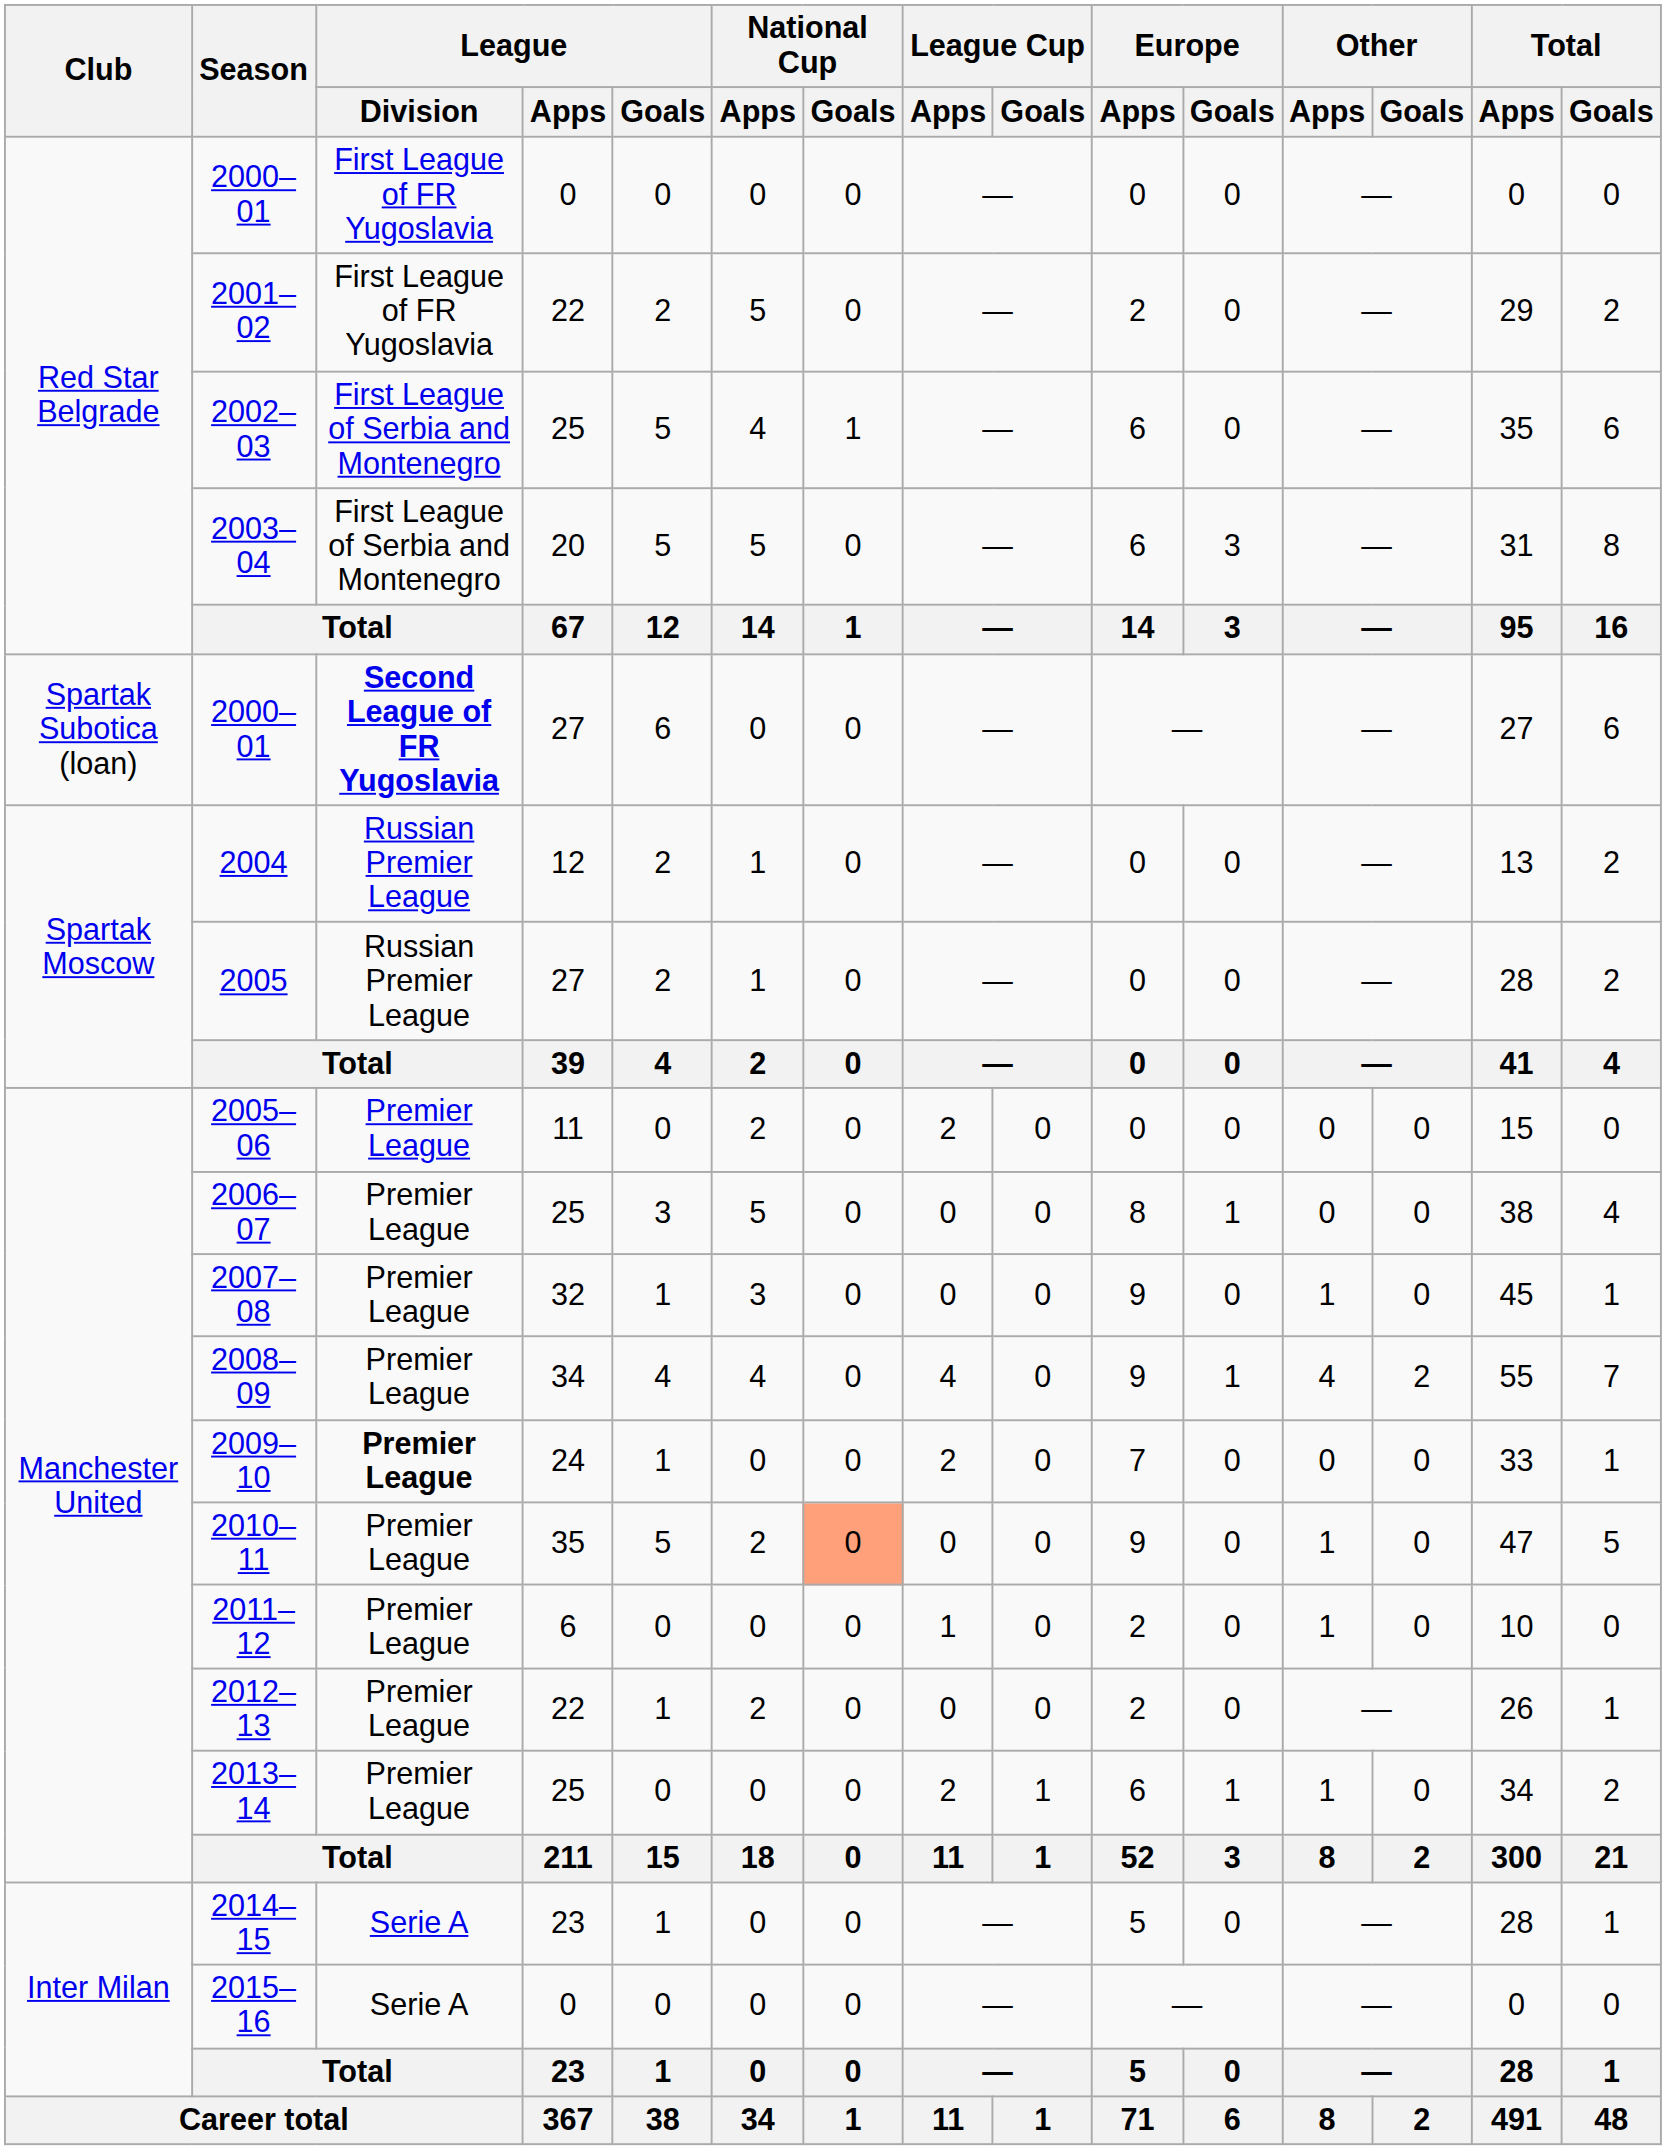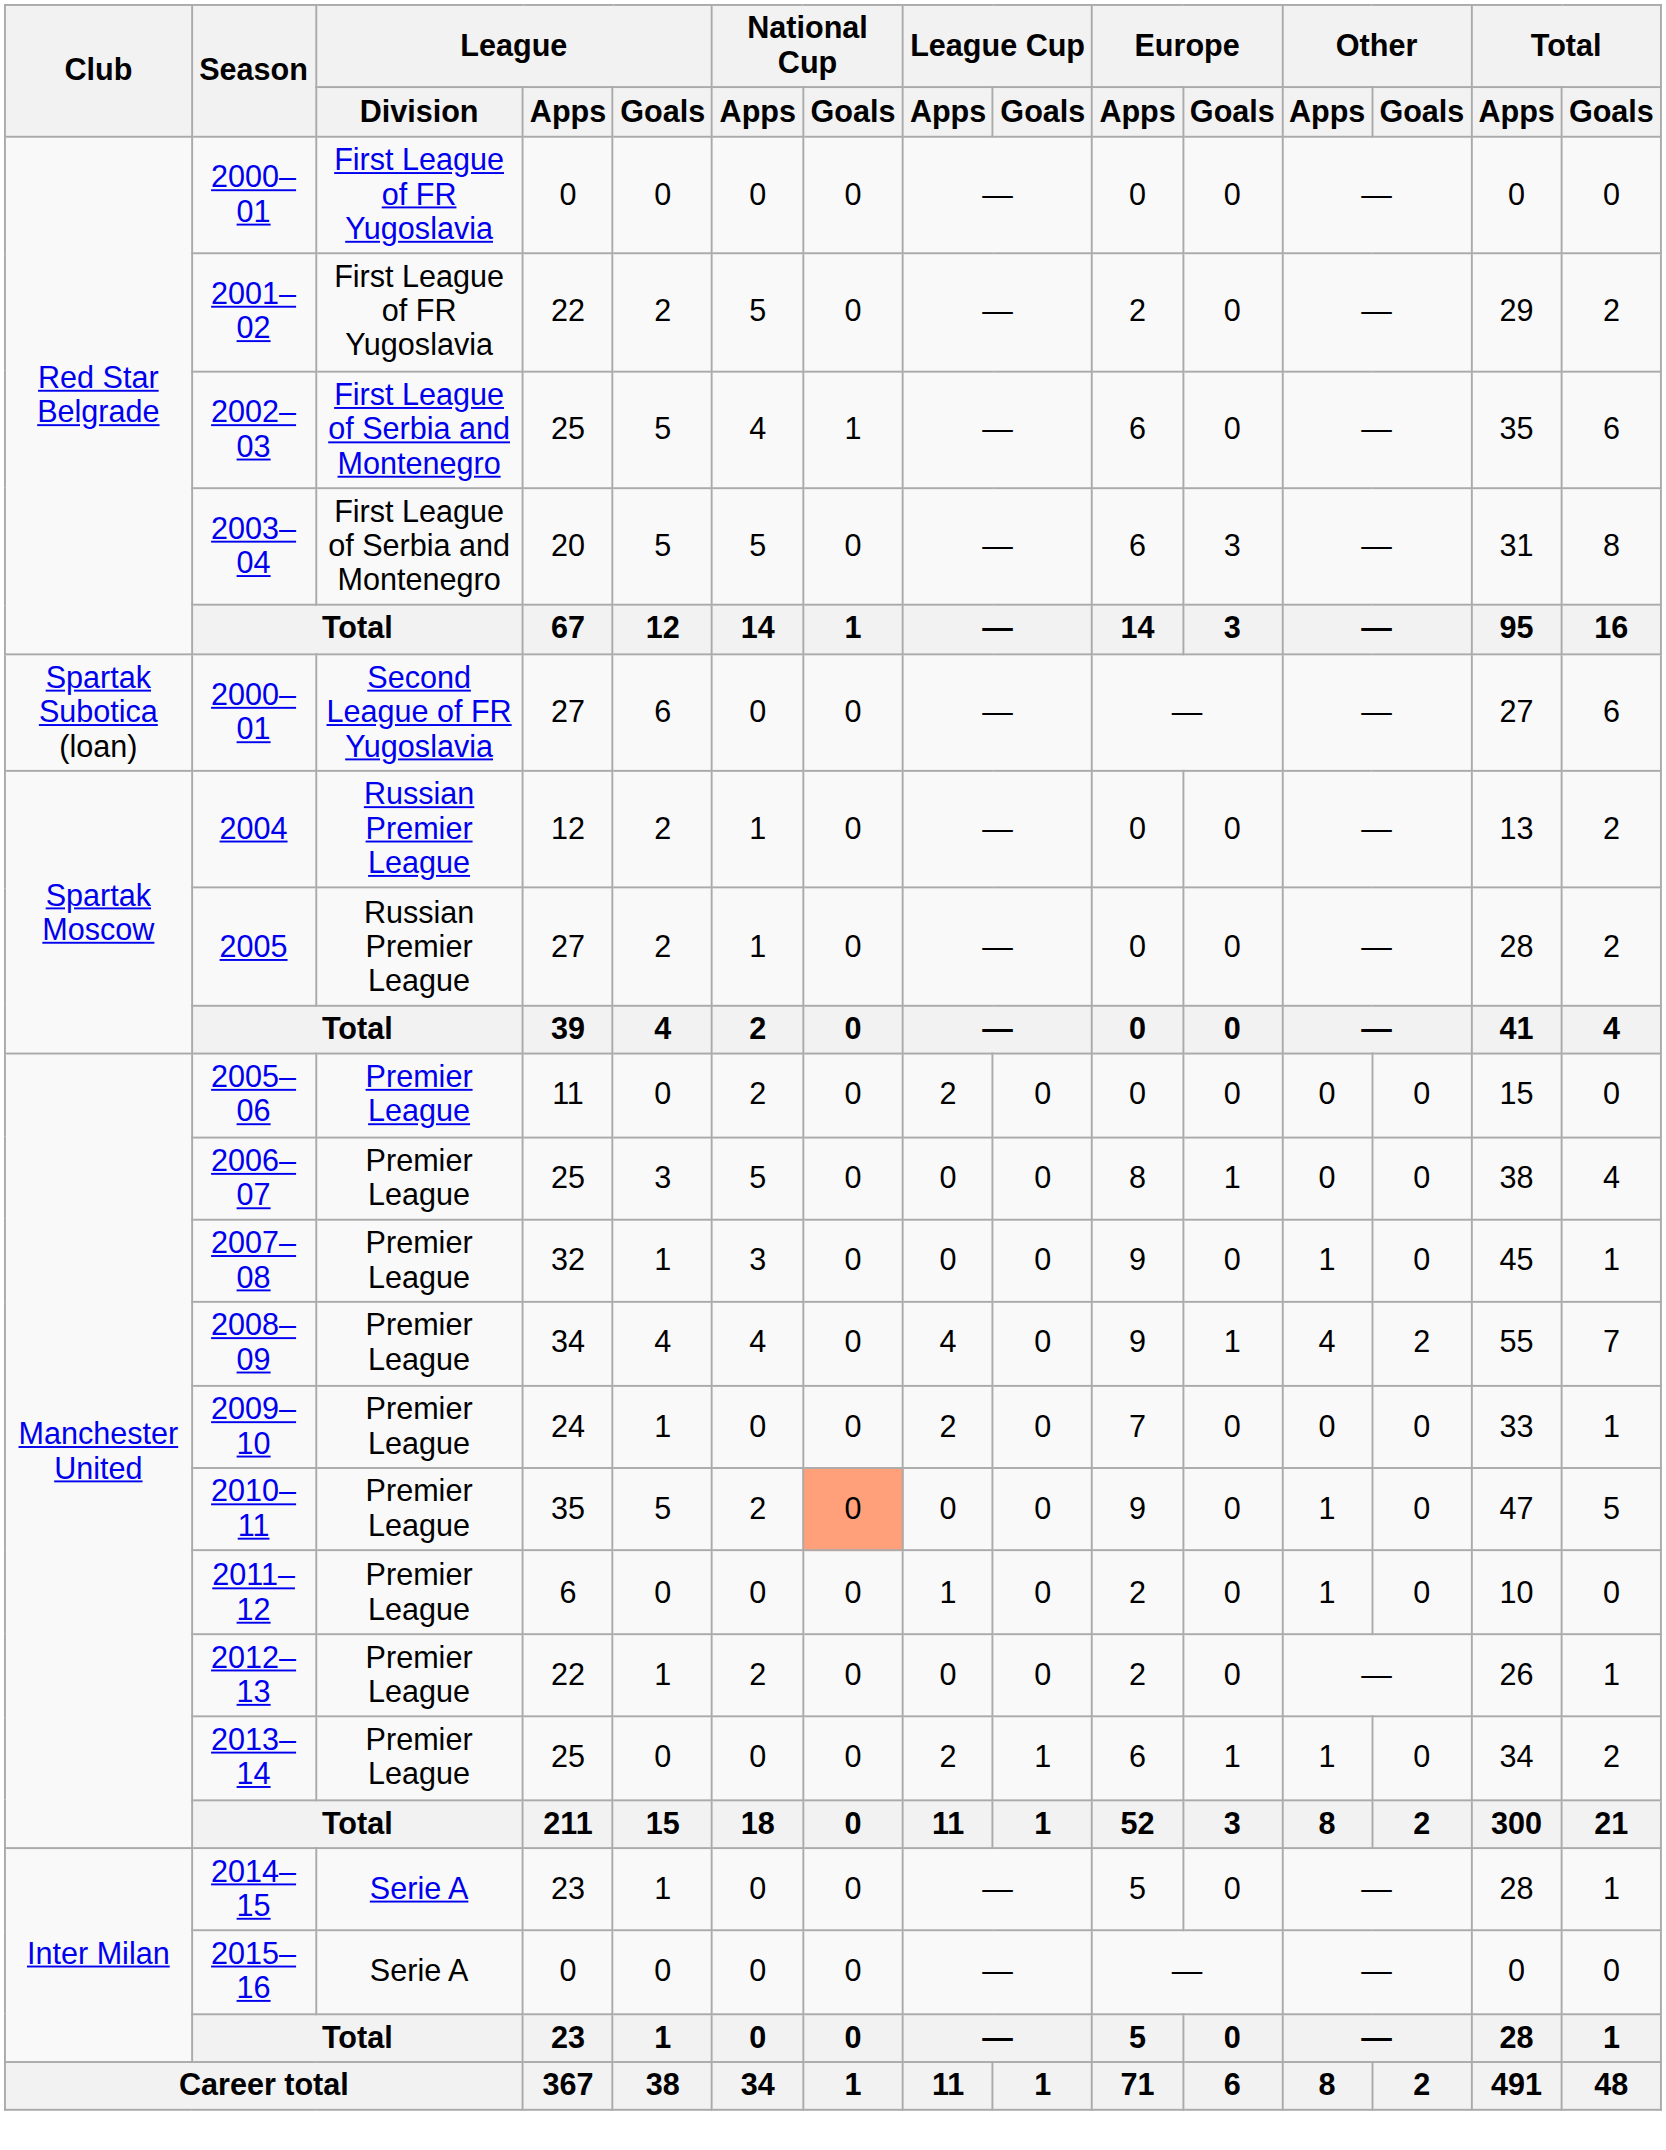(419, 728) bold -> (419, 711) normal
(419, 1460) bold -> (419, 1426) normal
